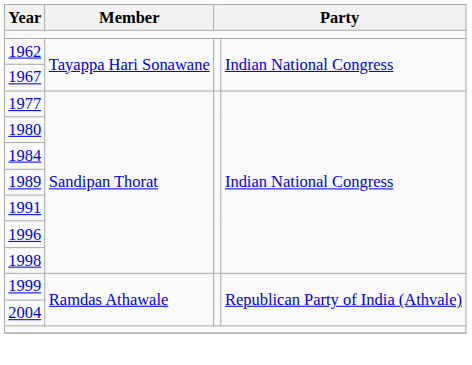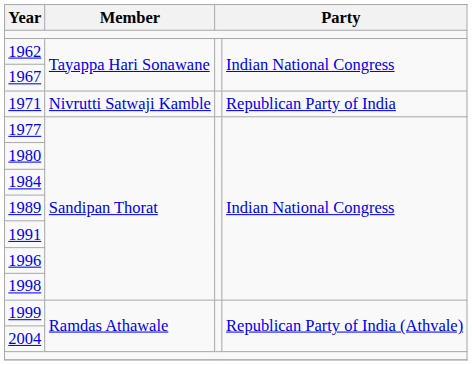+ row: (25, 103)
